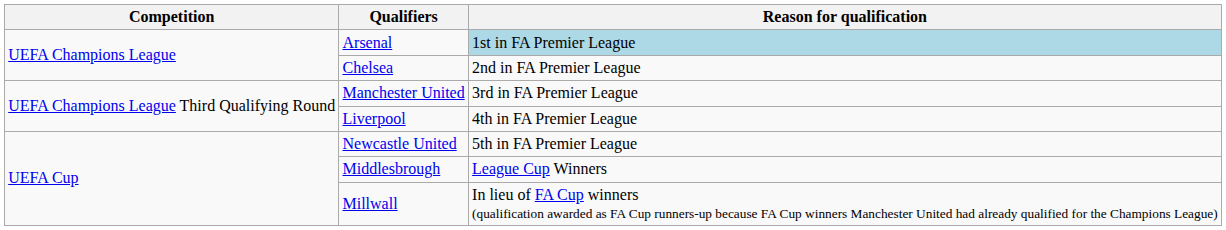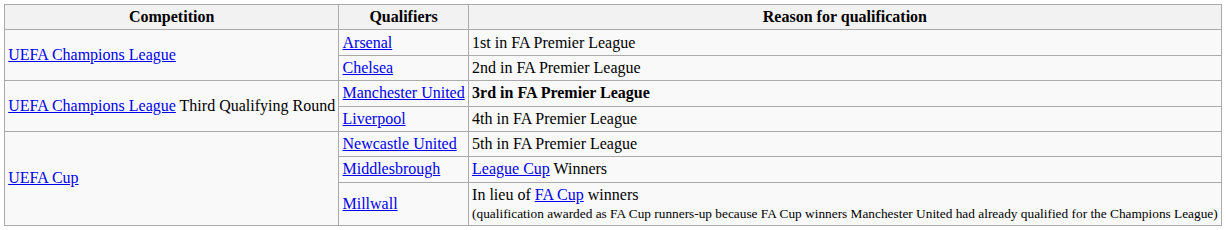(554, 42) lightblue background -> (554, 42) no background
(555, 93) normal -> (561, 93) bold
